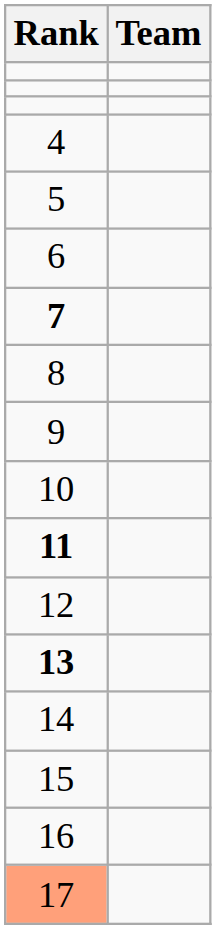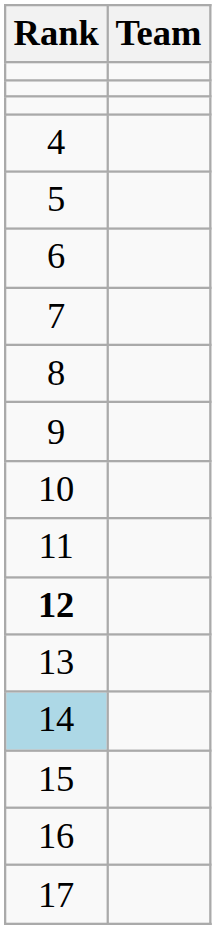(56, 315) bold -> (56, 315) normal
(56, 546) bold -> (56, 546) normal
(56, 604) normal -> (56, 604) bold
(56, 662) bold -> (56, 662) normal
(56, 720) no background -> (56, 720) lightblue background
(56, 893) lightsalmon background -> (56, 893) no background
